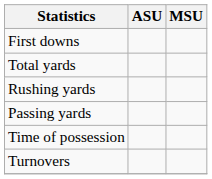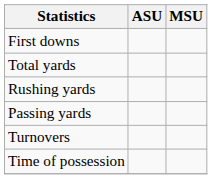rows swapped: (39, 161) <-> (66, 137)
